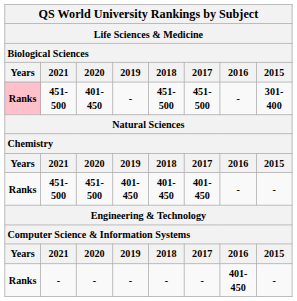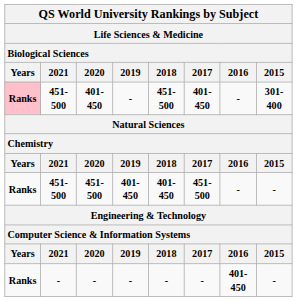(202, 99) 451-500 -> (202, 99) 401-450
(202, 189) 401-450 -> (202, 189) 451-500
